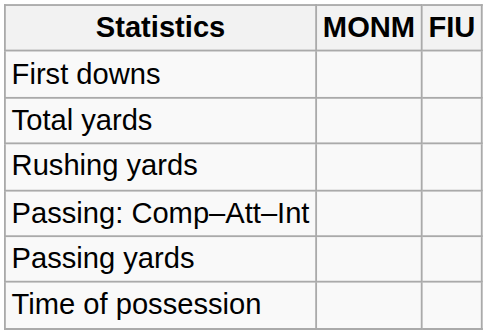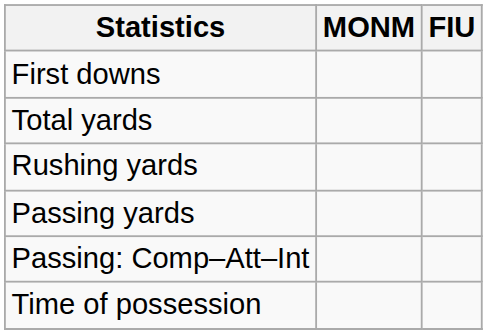rows swapped: (103, 258) <-> (161, 212)
